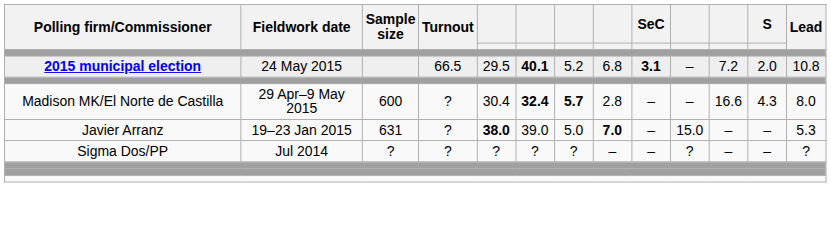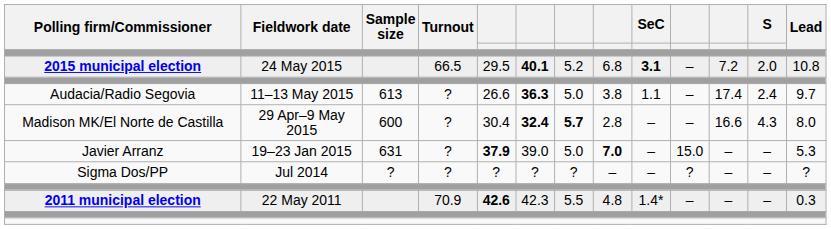+ row: (123, 94)
(496, 130) 38.0 -> (496, 151) 37.9
+ row: (123, 200)
